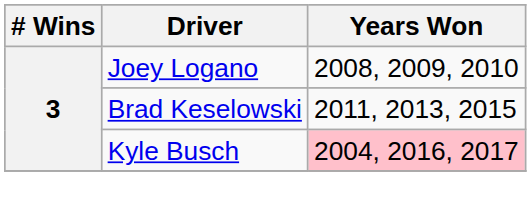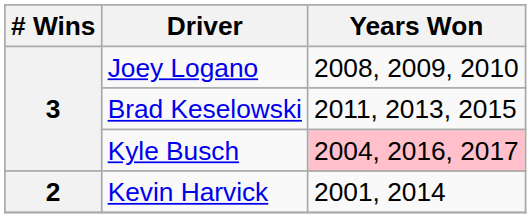+ row: (188, 192)
